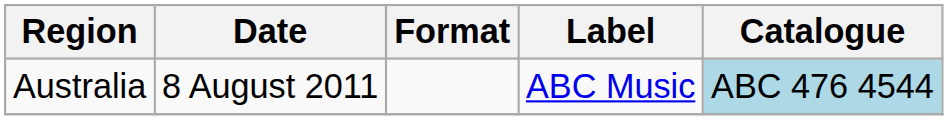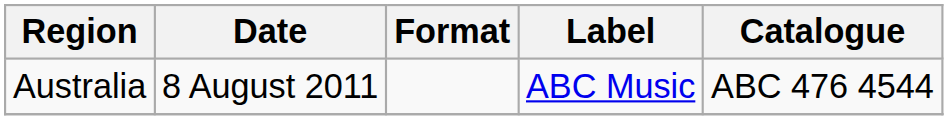(822, 85) lightblue background -> (822, 85) no background
